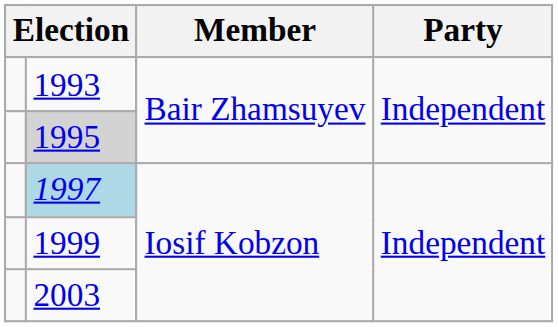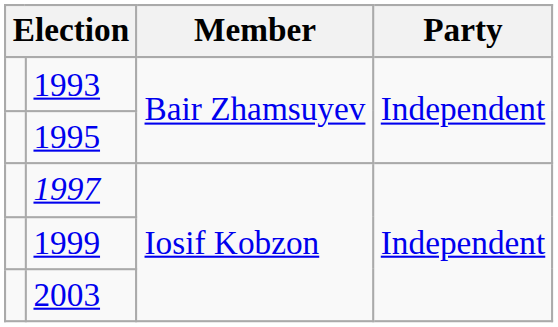(67, 136) lightgrey background -> (67, 136) no background
(67, 189) lightblue background -> (67, 189) no background
